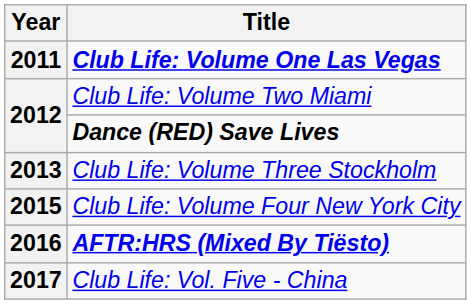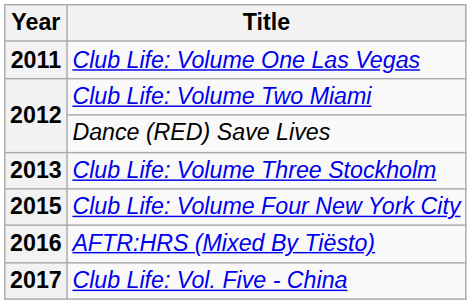(257, 59) bold -> (246, 59) normal
(206, 133) bold -> (201, 133) normal
(231, 243) bold -> (224, 243) normal
